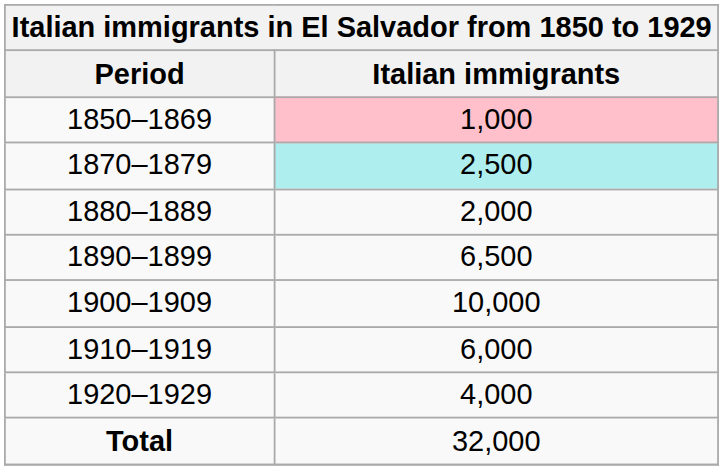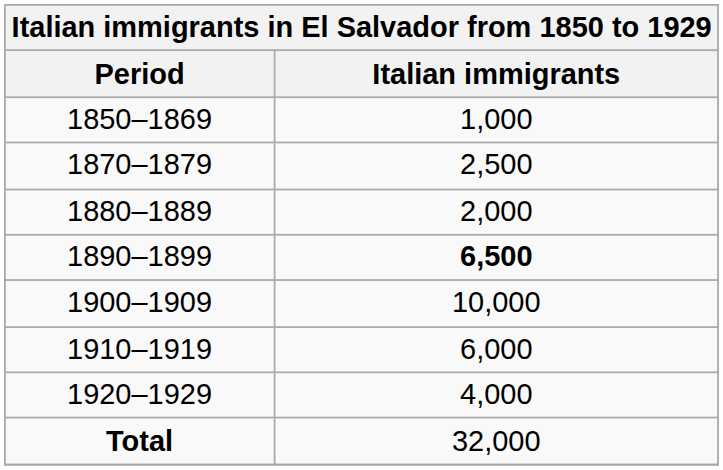(496, 119) pink background -> (496, 119) no background
(496, 165) paleturquoise background -> (496, 165) no background
(496, 257) normal -> (496, 257) bold
